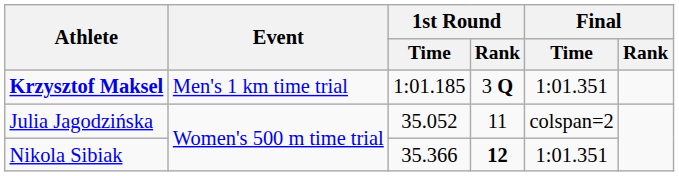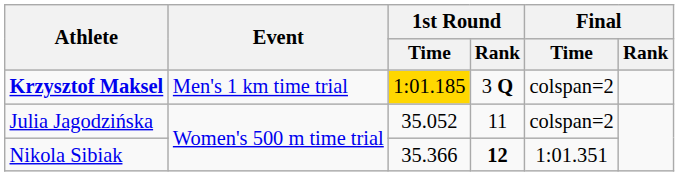(429, 87) no background -> (429, 87) gold background
(572, 87) 1:01.351 -> (572, 87) colspan=2
